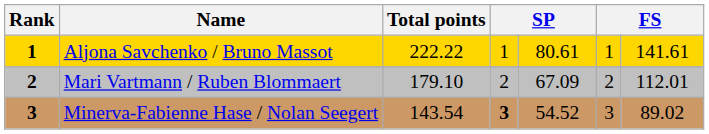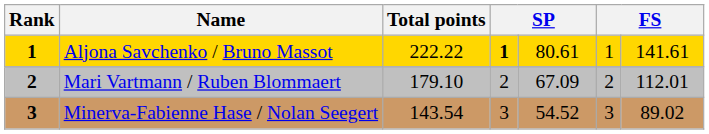(504, 50) normal -> (504, 50) bold
(504, 112) bold -> (504, 112) normal
